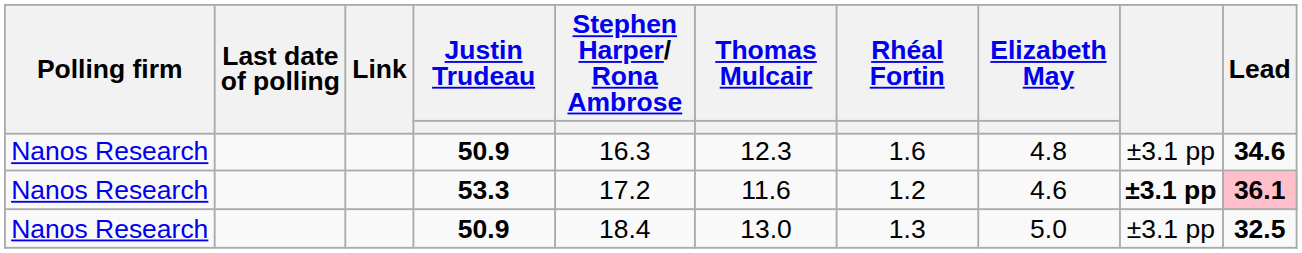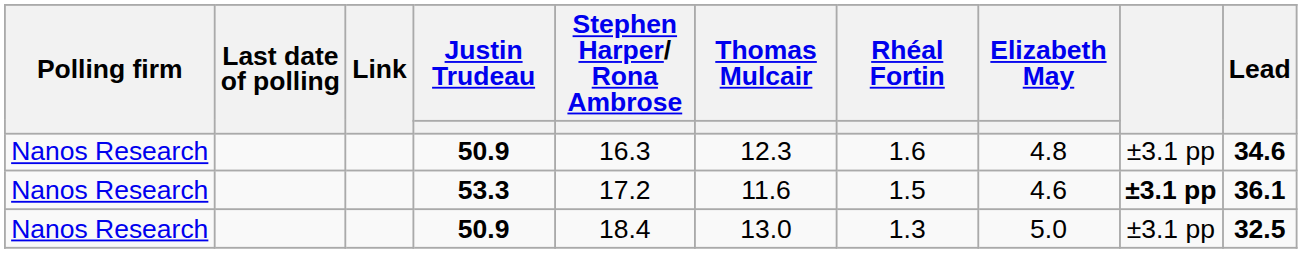(907, 190) 1.2 -> (907, 190) 1.5
(1260, 190) pink background -> (1260, 190) no background
